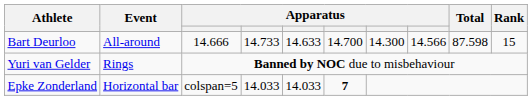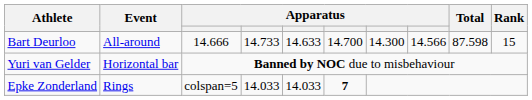(118, 64) Rings -> (141, 64) Horizontal bar
(141, 85) Horizontal bar -> (118, 85) Rings
